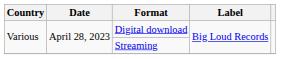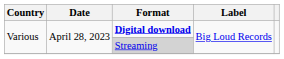(151, 29) normal -> (153, 29) bold
(136, 45) no background -> (136, 45) lightgrey background
